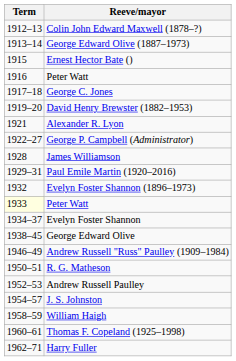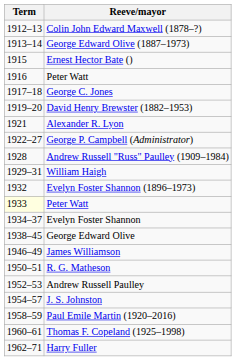(83, 156) James Williamson -> (138, 156) Andrew Russell "Russ" Paulley (1909–1984)
(111, 172) Paul Emile Martin (1920–2016) -> (76, 172) William Haigh
(138, 252) Andrew Russell "Russ" Paulley (1909–1984) -> (83, 252) James Williamson
(76, 316) William Haigh -> (111, 316) Paul Emile Martin (1920–2016)
